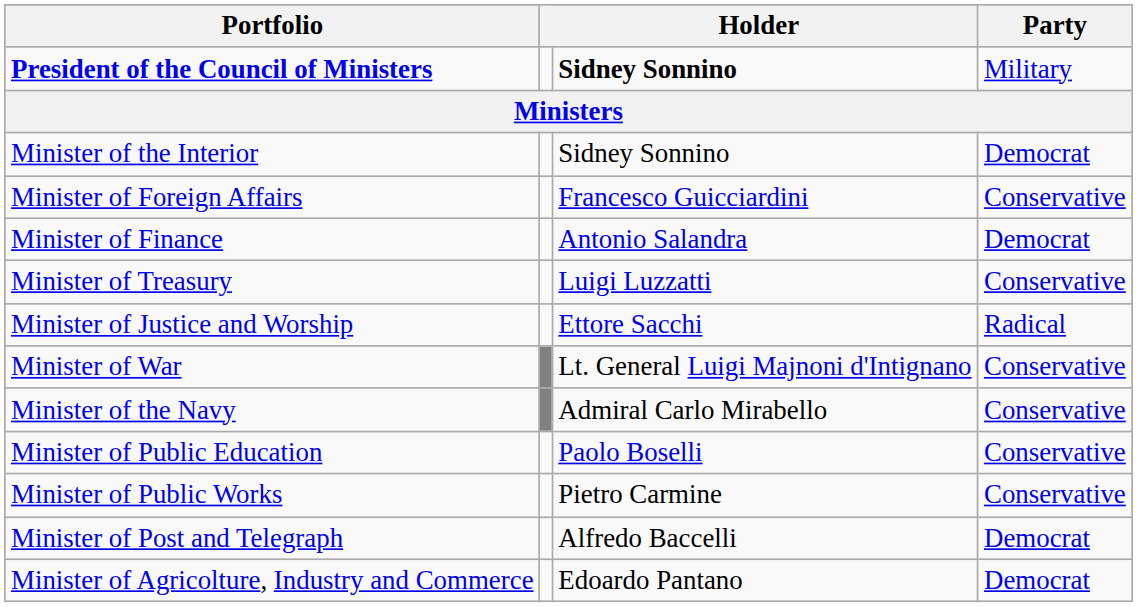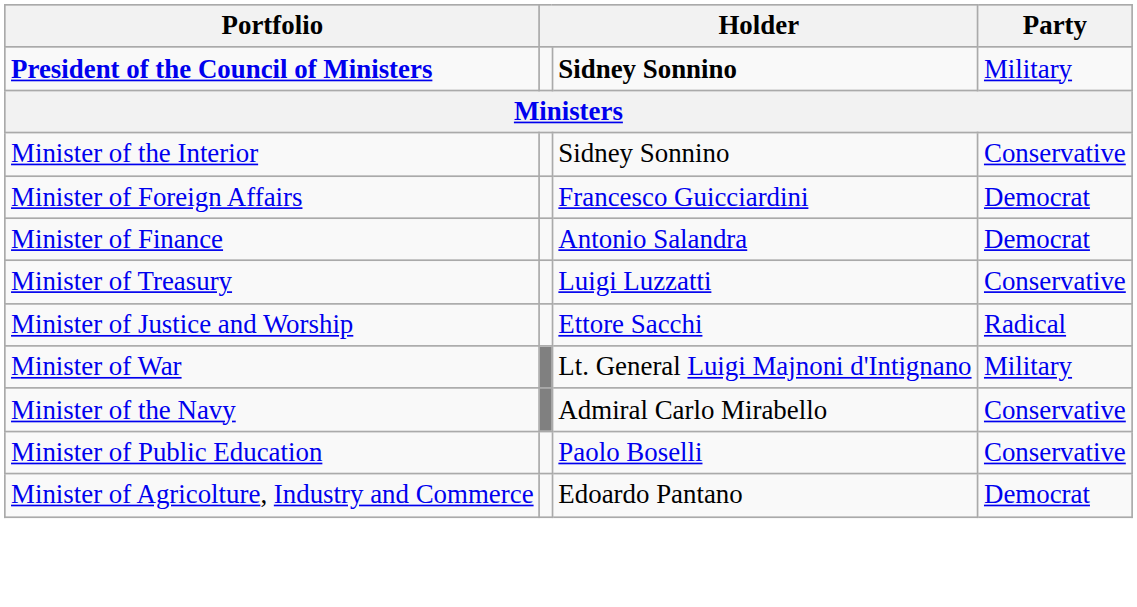(1037, 153) Democrat -> (1055, 153) Conservative
(1055, 196) Conservative -> (1037, 196) Democrat
(1055, 366) Conservative -> (1028, 366) Military
- row: (147, 494)
- row: (177, 537)
